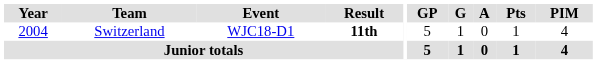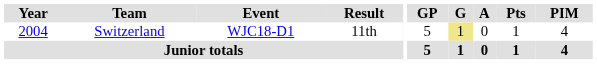(364, 31) bold -> (364, 31) normal
(460, 31) no background -> (460, 31) khaki background
